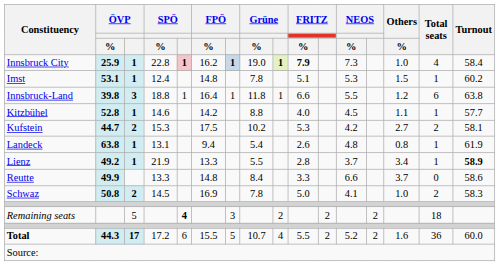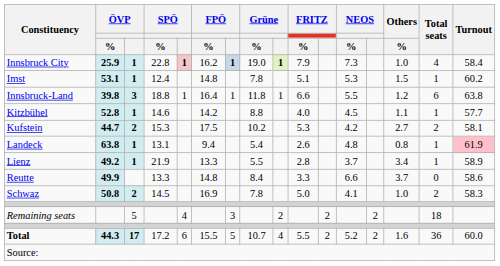(303, 63) bold -> (303, 63) normal
(474, 145) no background -> (474, 145) pink background
(474, 161) bold -> (474, 161) normal
(184, 215) bold -> (184, 215) normal
